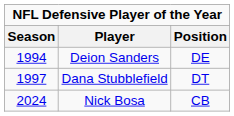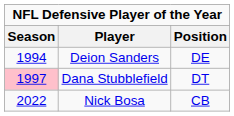(31, 79) no background -> (31, 79) pink background
(31, 100) 2024 -> (31, 100) 2022
